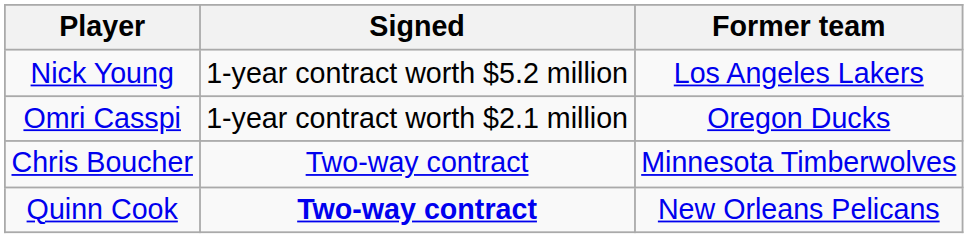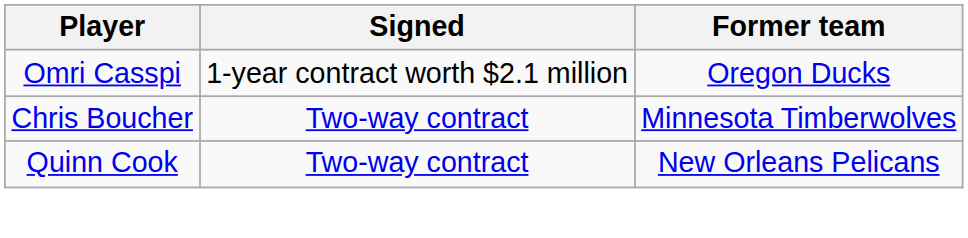- row: (102, 72)
(417, 208) bold -> (417, 163) normal
